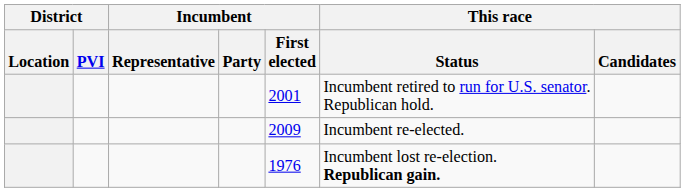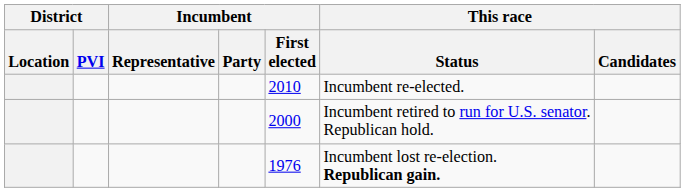(285, 95) 2001 -> (285, 86) 2010
(457, 95) Incumbent retired to run for U.S. senator. Republican hold. -> (394, 86) Incumbent re-elected.
(285, 130) 2009 -> (285, 121) 2000
(394, 130) Incumbent re-elected. -> (457, 121) Incumbent retired to run for U.S. senator. Republican hold.
